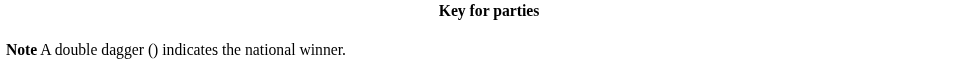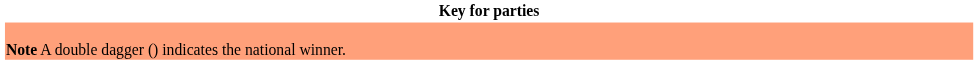(176, 49) no background -> (176, 49) lightsalmon background
